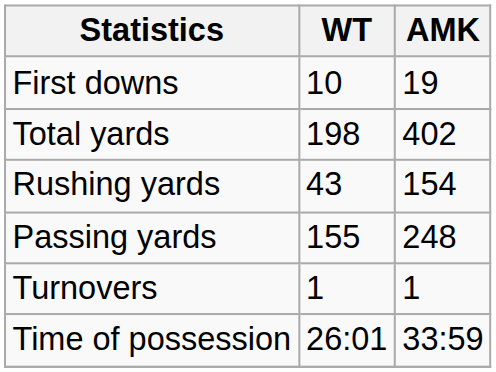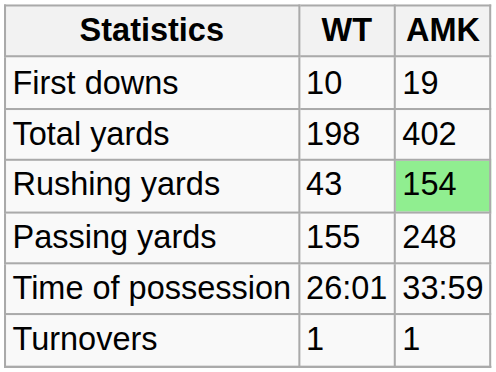(429, 185) no background -> (429, 185) lightgreen background
rows swapped: (85, 288) <-> (152, 339)
